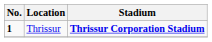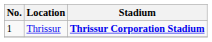(9, 28) bold -> (9, 28) normal
